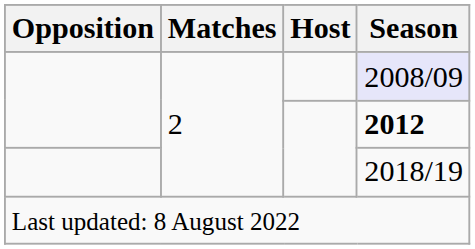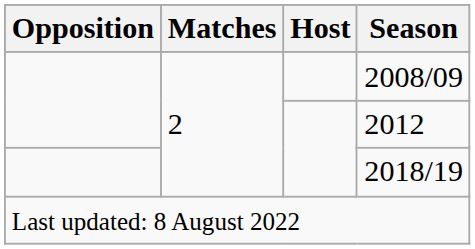(414, 76) lavender background -> (414, 76) no background
(394, 123) bold -> (394, 123) normal
